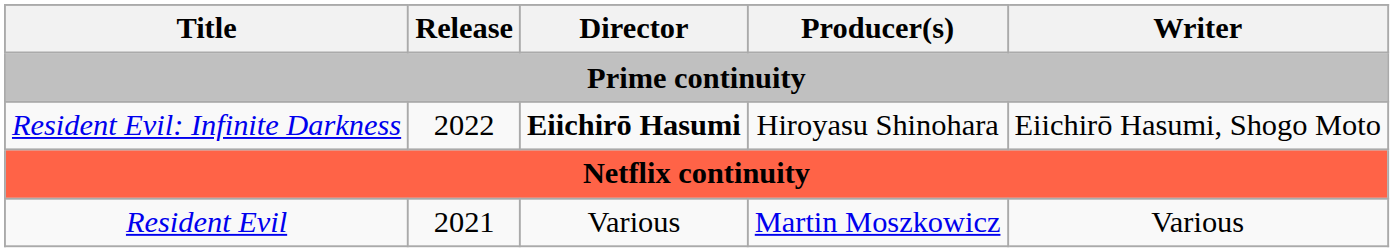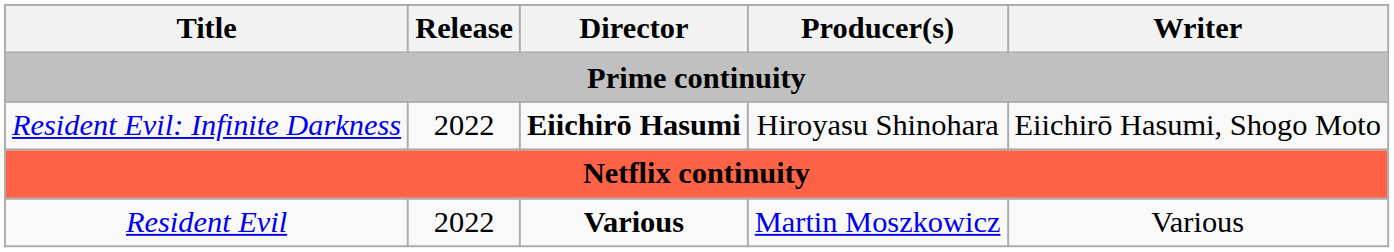(464, 221) 2021 -> (464, 221) 2022
(634, 221) normal -> (634, 221) bold
